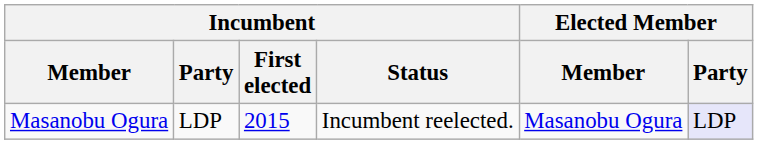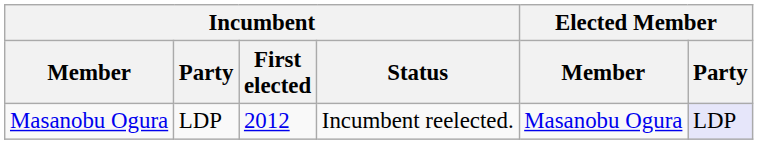(267, 120) 2015 -> (267, 120) 2012
